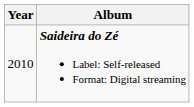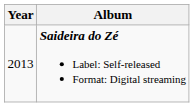(21, 63) 2010 -> (21, 63) 2013
